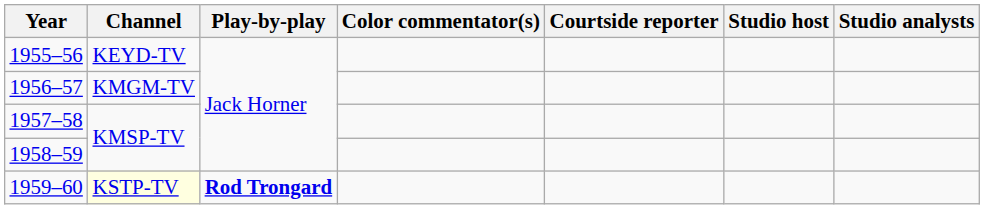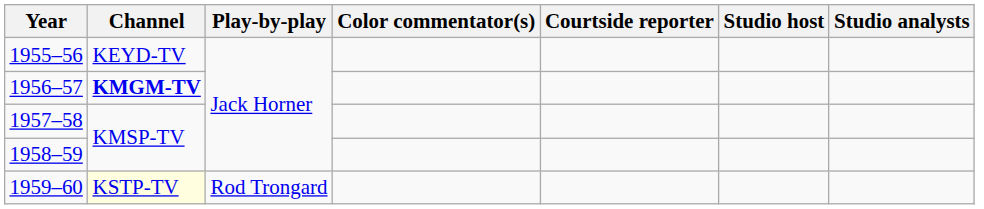(144, 87) normal -> (147, 87) bold
(268, 187) bold -> (269, 187) normal
